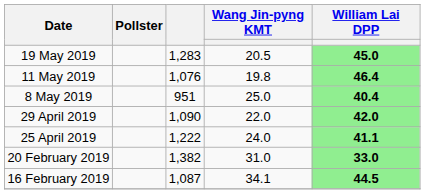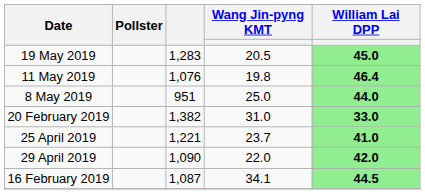(366, 97) 40.4 -> (366, 97) 44.0
rows swapped: (58, 117) <-> (58, 158)
(185, 138) 1,222 -> (185, 138) 1,221
(258, 138) 24.0 -> (258, 138) 23.7
(366, 138) 41.1 -> (366, 138) 41.0
